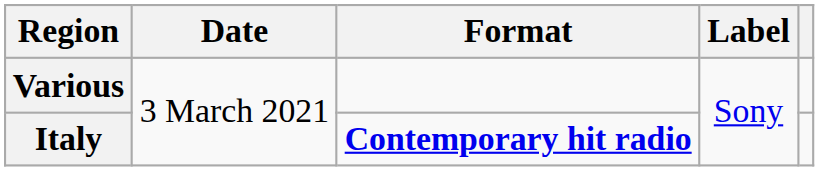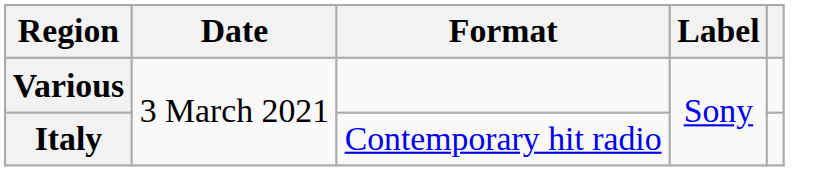(518, 138) bold -> (503, 138) normal
